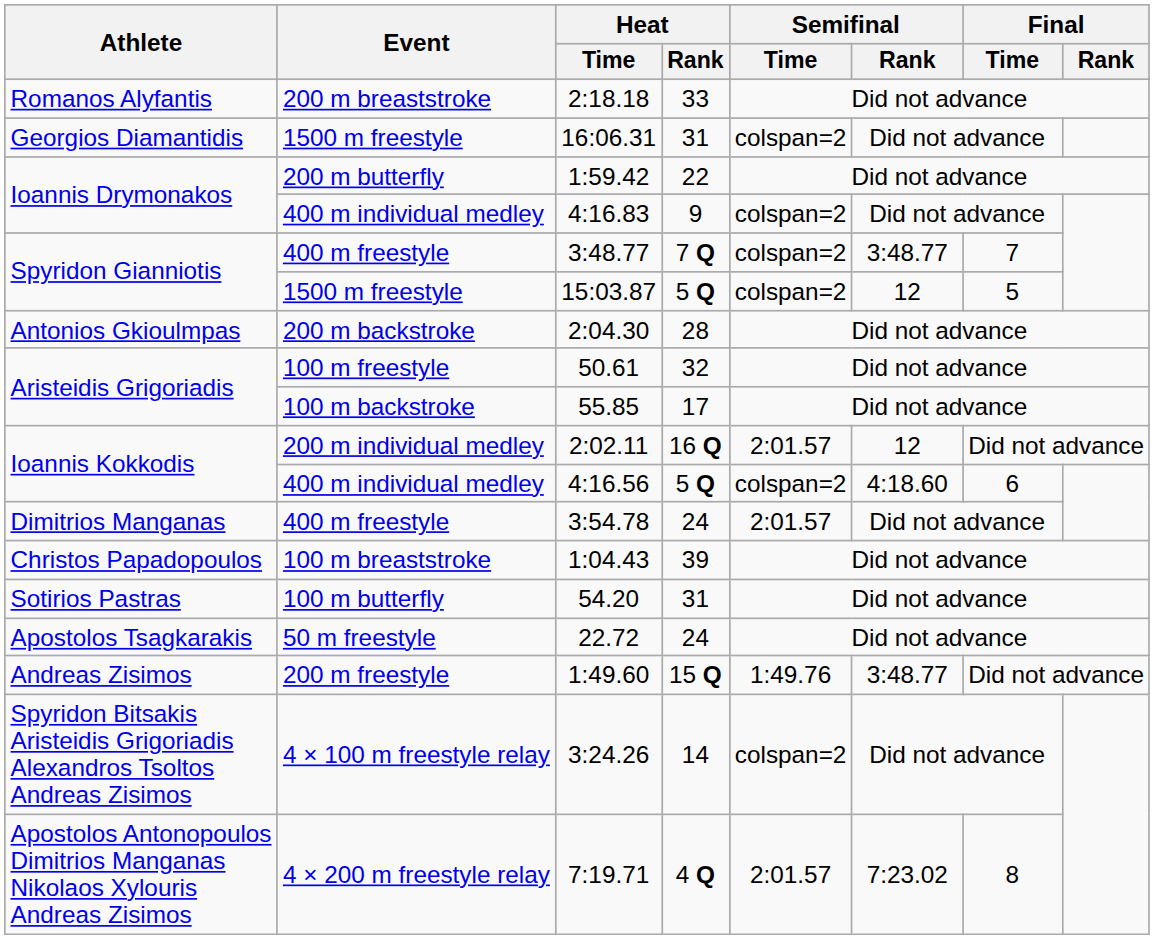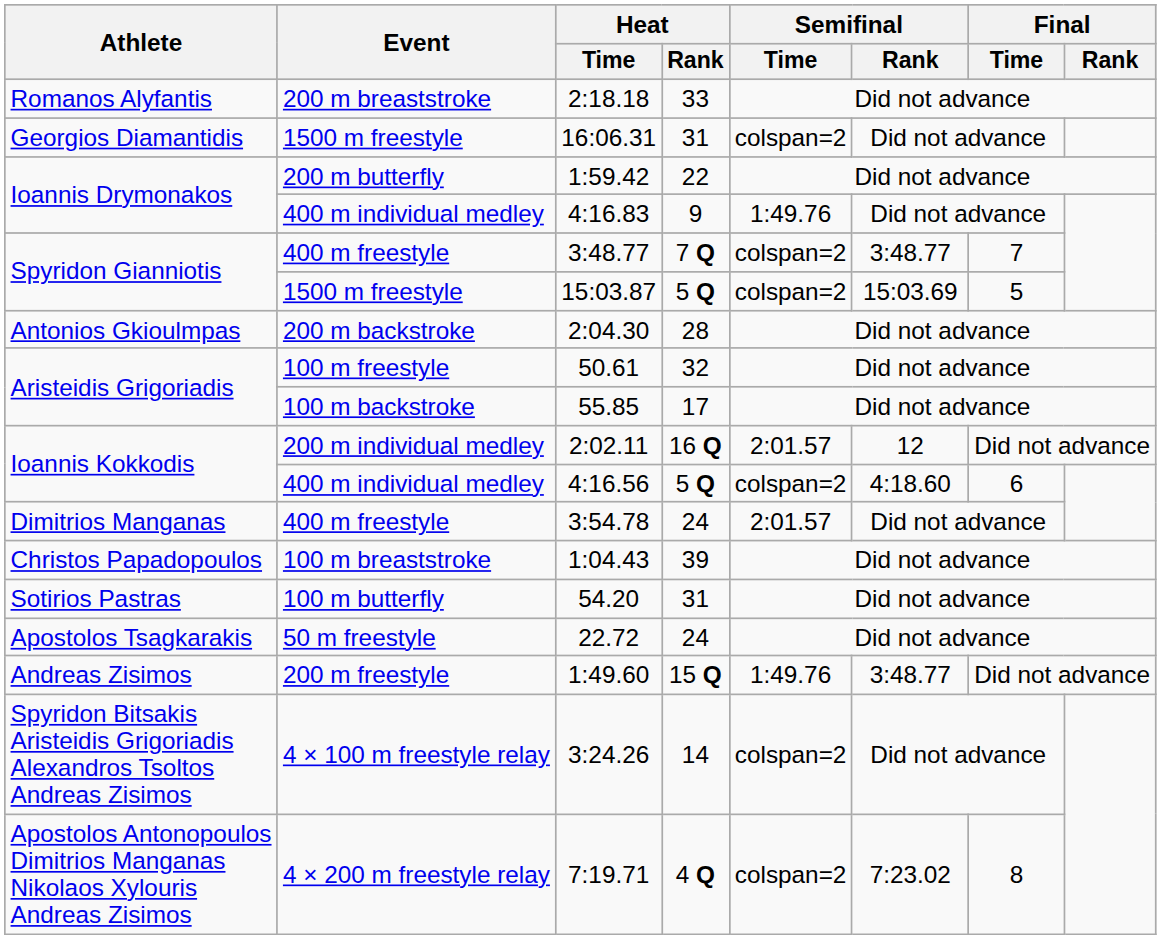(791, 215) colspan=2 -> (791, 215) 1:49.76
(907, 291) 12 -> (910, 291) 15:03.69
(791, 874) 2:01.57 -> (791, 874) colspan=2
